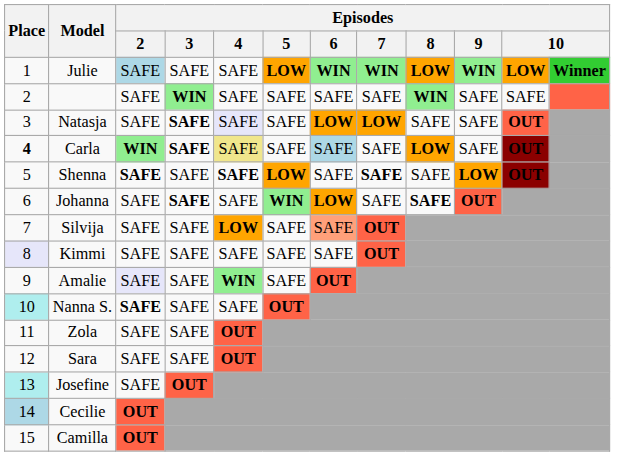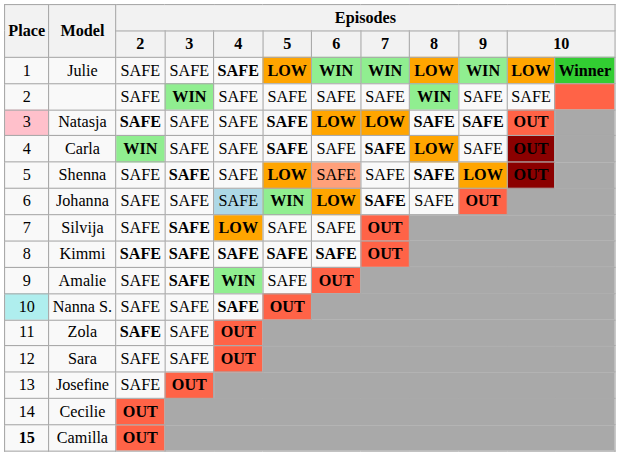(140, 69) lightblue background -> (140, 69) no background
(238, 69) normal -> (238, 69) bold
(27, 122) no background -> (27, 122) pink background
(140, 122) normal -> (140, 122) bold
(189, 122) bold -> (189, 122) normal
(238, 122) lavender background -> (238, 122) no background
(286, 122) normal -> (287, 122) bold
(431, 122) normal -> (434, 122) bold
(479, 122) normal -> (483, 122) bold
(27, 148) bold -> (27, 148) normal
(189, 148) bold -> (189, 148) normal
(238, 148) khaki background -> (238, 148) no background
(286, 148) normal -> (287, 148) bold
(334, 148) lightblue background -> (336, 148) no background
(382, 148) normal -> (385, 148) bold
(140, 174) bold -> (140, 174) normal
(189, 174) normal -> (189, 174) bold
(238, 174) bold -> (238, 174) normal
(334, 174) no background -> (336, 174) lightsalmon background
(382, 174) bold -> (385, 174) normal
(431, 174) normal -> (434, 174) bold
(189, 201) bold -> (189, 201) normal
(238, 201) no background -> (238, 201) lightblue background
(382, 201) normal -> (385, 201) bold
(431, 201) bold -> (434, 201) normal
(189, 227) normal -> (189, 227) bold
(334, 227) lightsalmon background -> (336, 227) no background
(27, 253) lavender background -> (27, 253) no background
(140, 253) normal -> (140, 253) bold
(189, 253) normal -> (189, 253) bold
(238, 253) normal -> (238, 253) bold
(286, 253) normal -> (287, 253) bold
(334, 253) normal -> (336, 253) bold
(140, 279) lavender background -> (140, 279) no background
(189, 279) normal -> (189, 279) bold
(140, 306) bold -> (140, 306) normal
(238, 306) normal -> (238, 306) bold
(140, 332) normal -> (140, 332) bold
(27, 385) paleturquoise background -> (27, 385) no background
(27, 411) lightblue background -> (27, 411) no background
(27, 437) normal -> (27, 437) bold
